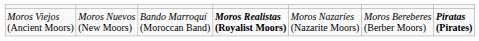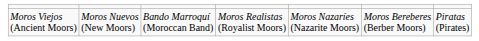(251, 22) bold -> (252, 22) normal
(454, 22) bold -> (453, 22) normal
